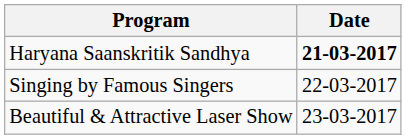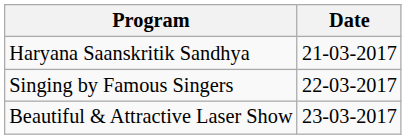(349, 52) bold -> (349, 52) normal
